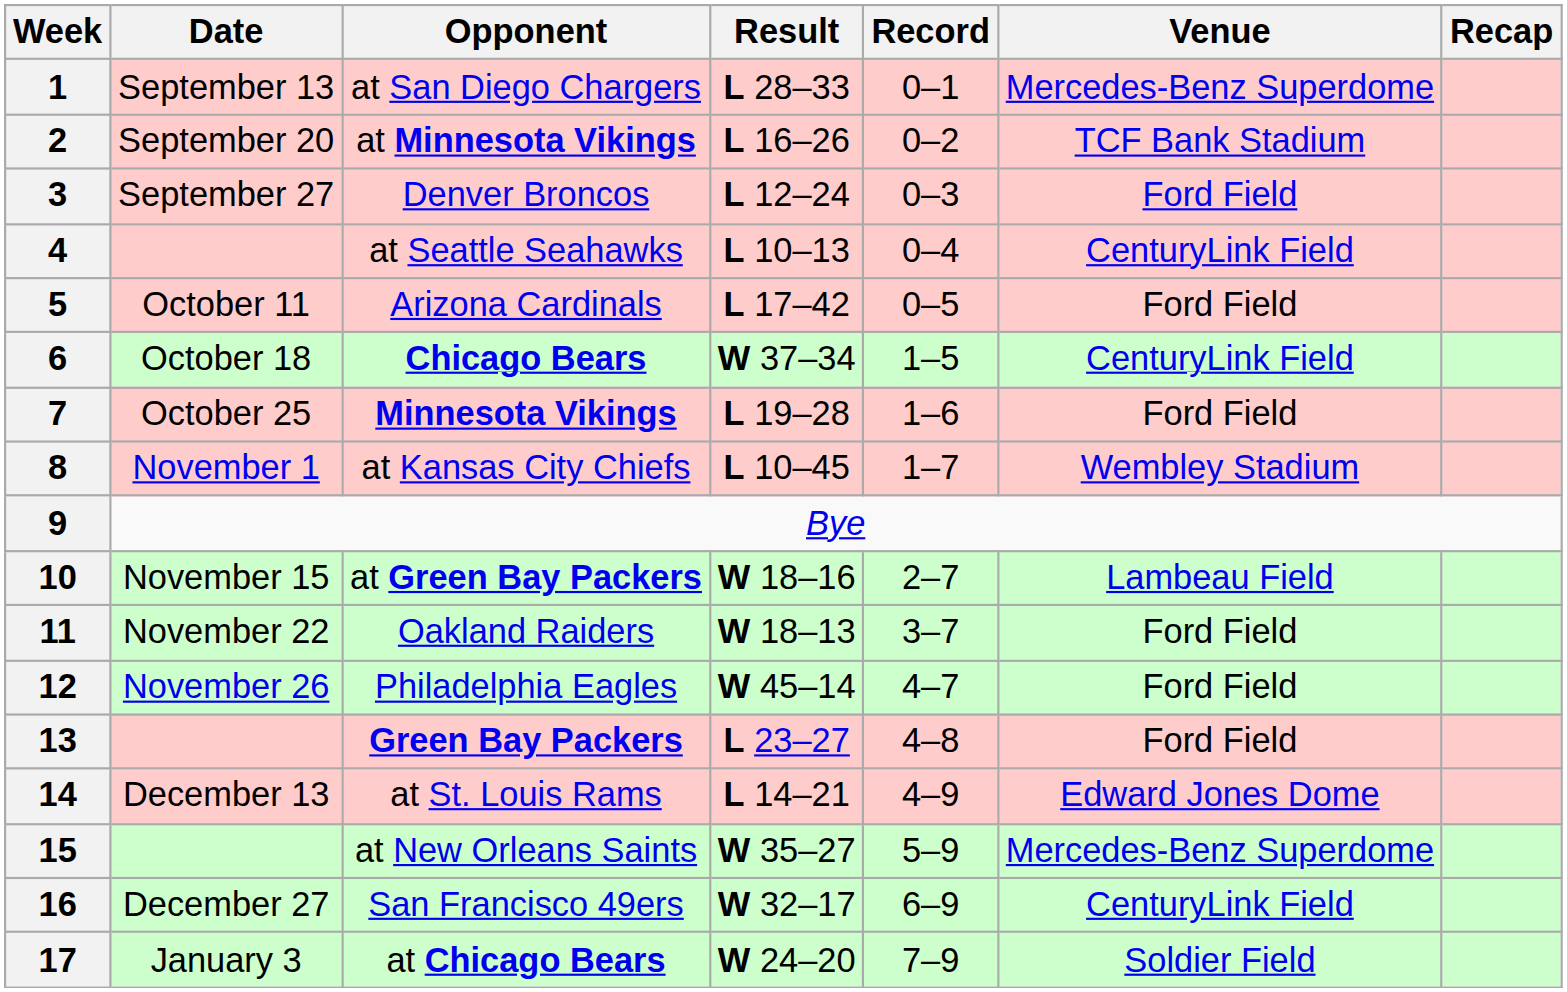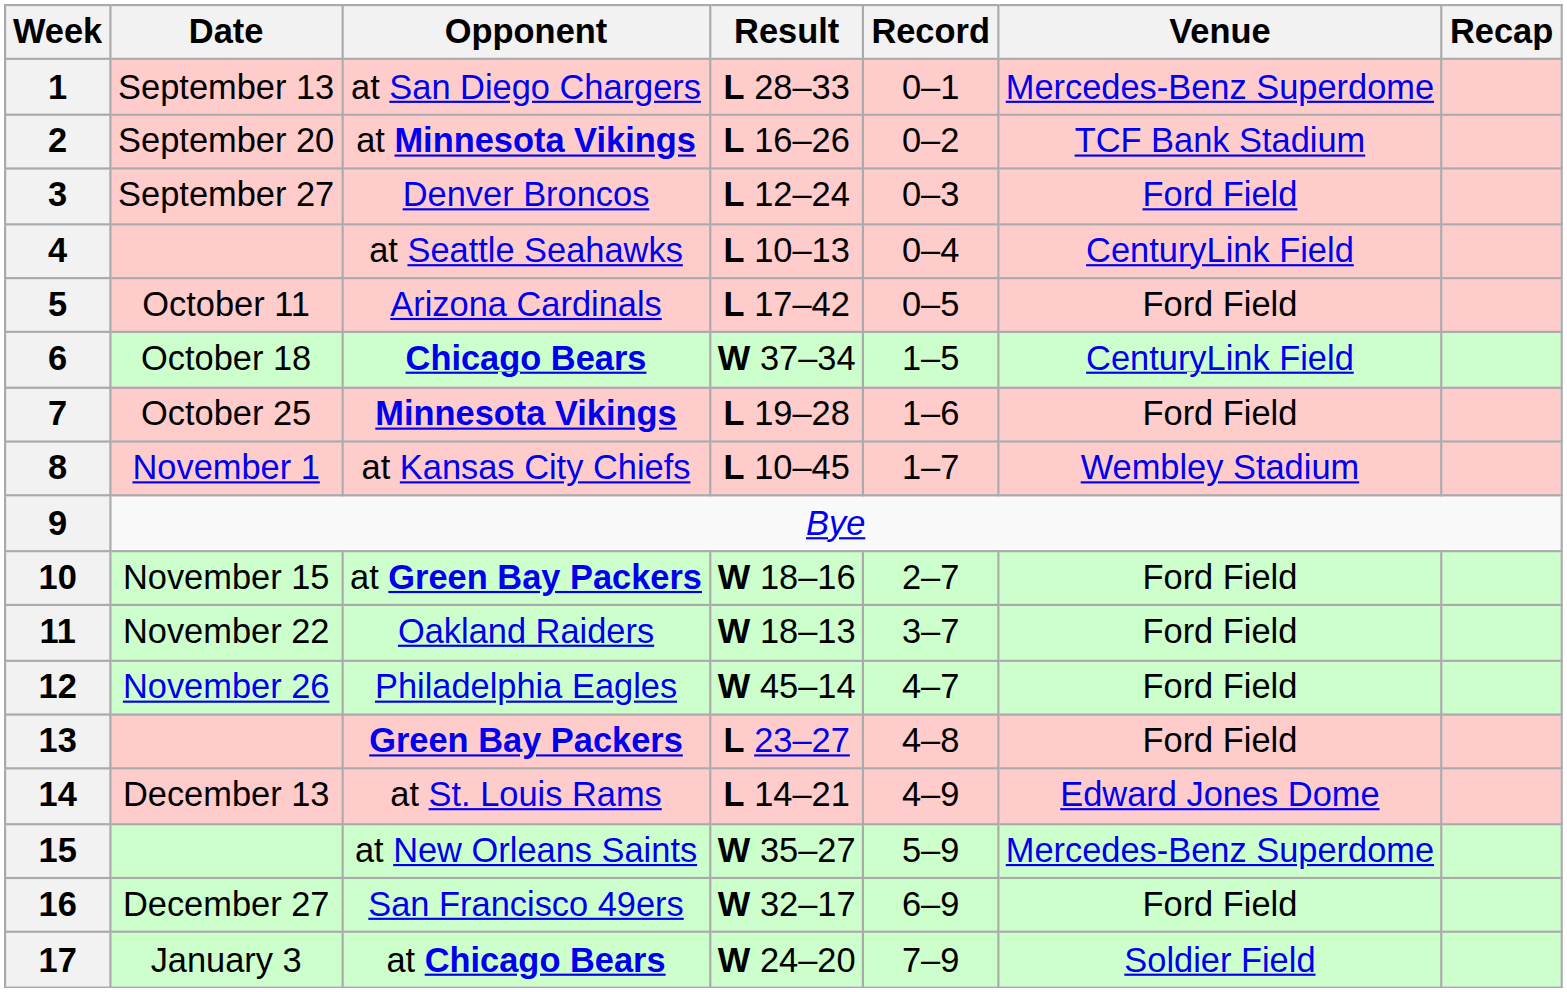(1220, 577) Lambeau Field -> (1220, 577) Ford Field
(1220, 904) CenturyLink Field -> (1220, 904) Ford Field
